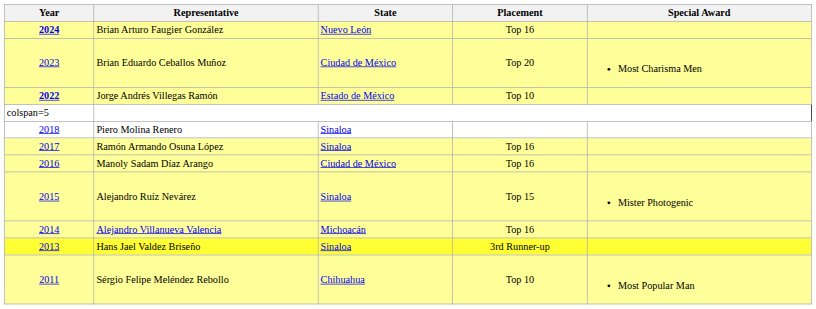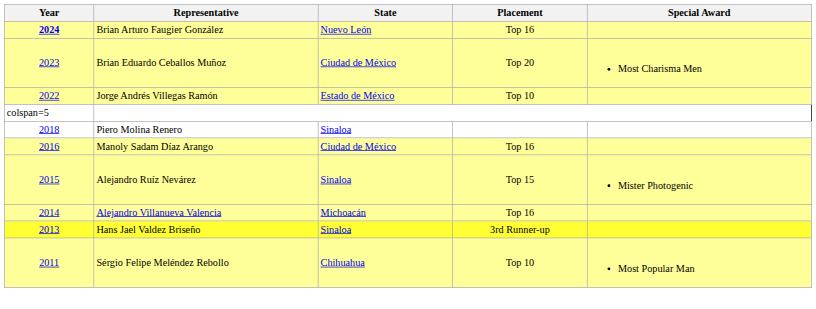(49, 96) bold -> (49, 96) normal
- row: (160, 146)
